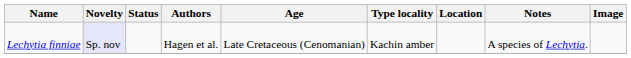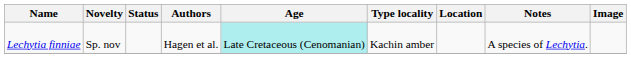(103, 44) lavender background -> (103, 44) no background
(294, 44) no background -> (294, 44) paleturquoise background
